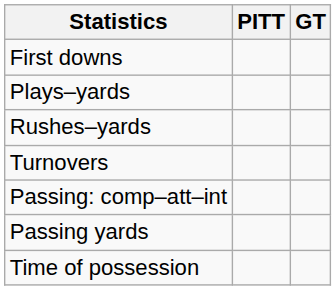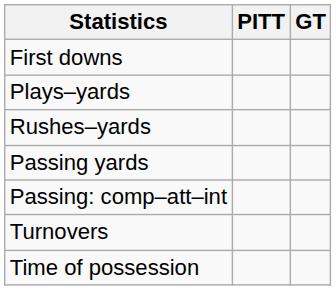rows swapped: (79, 232) <-> (59, 162)
